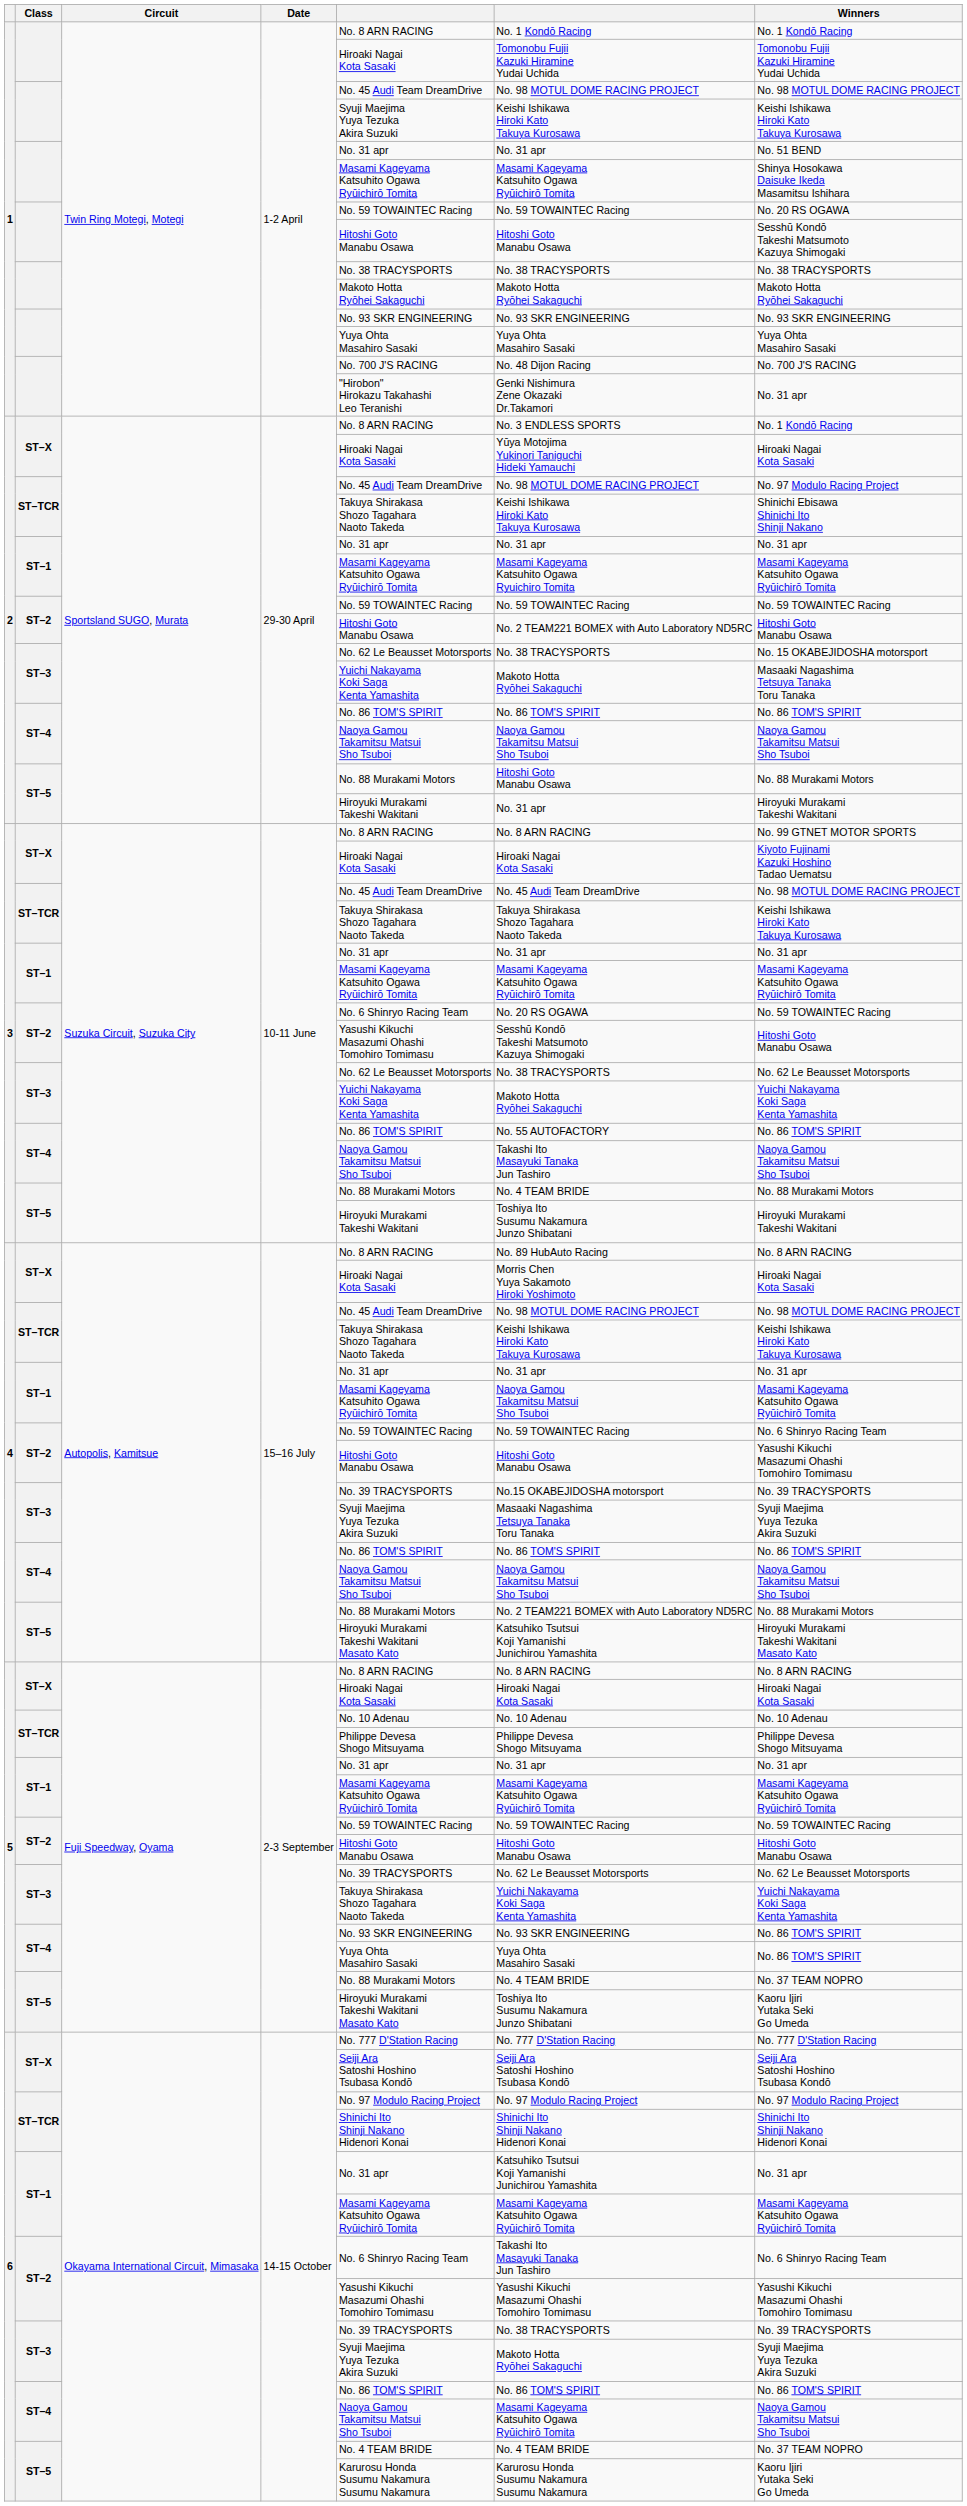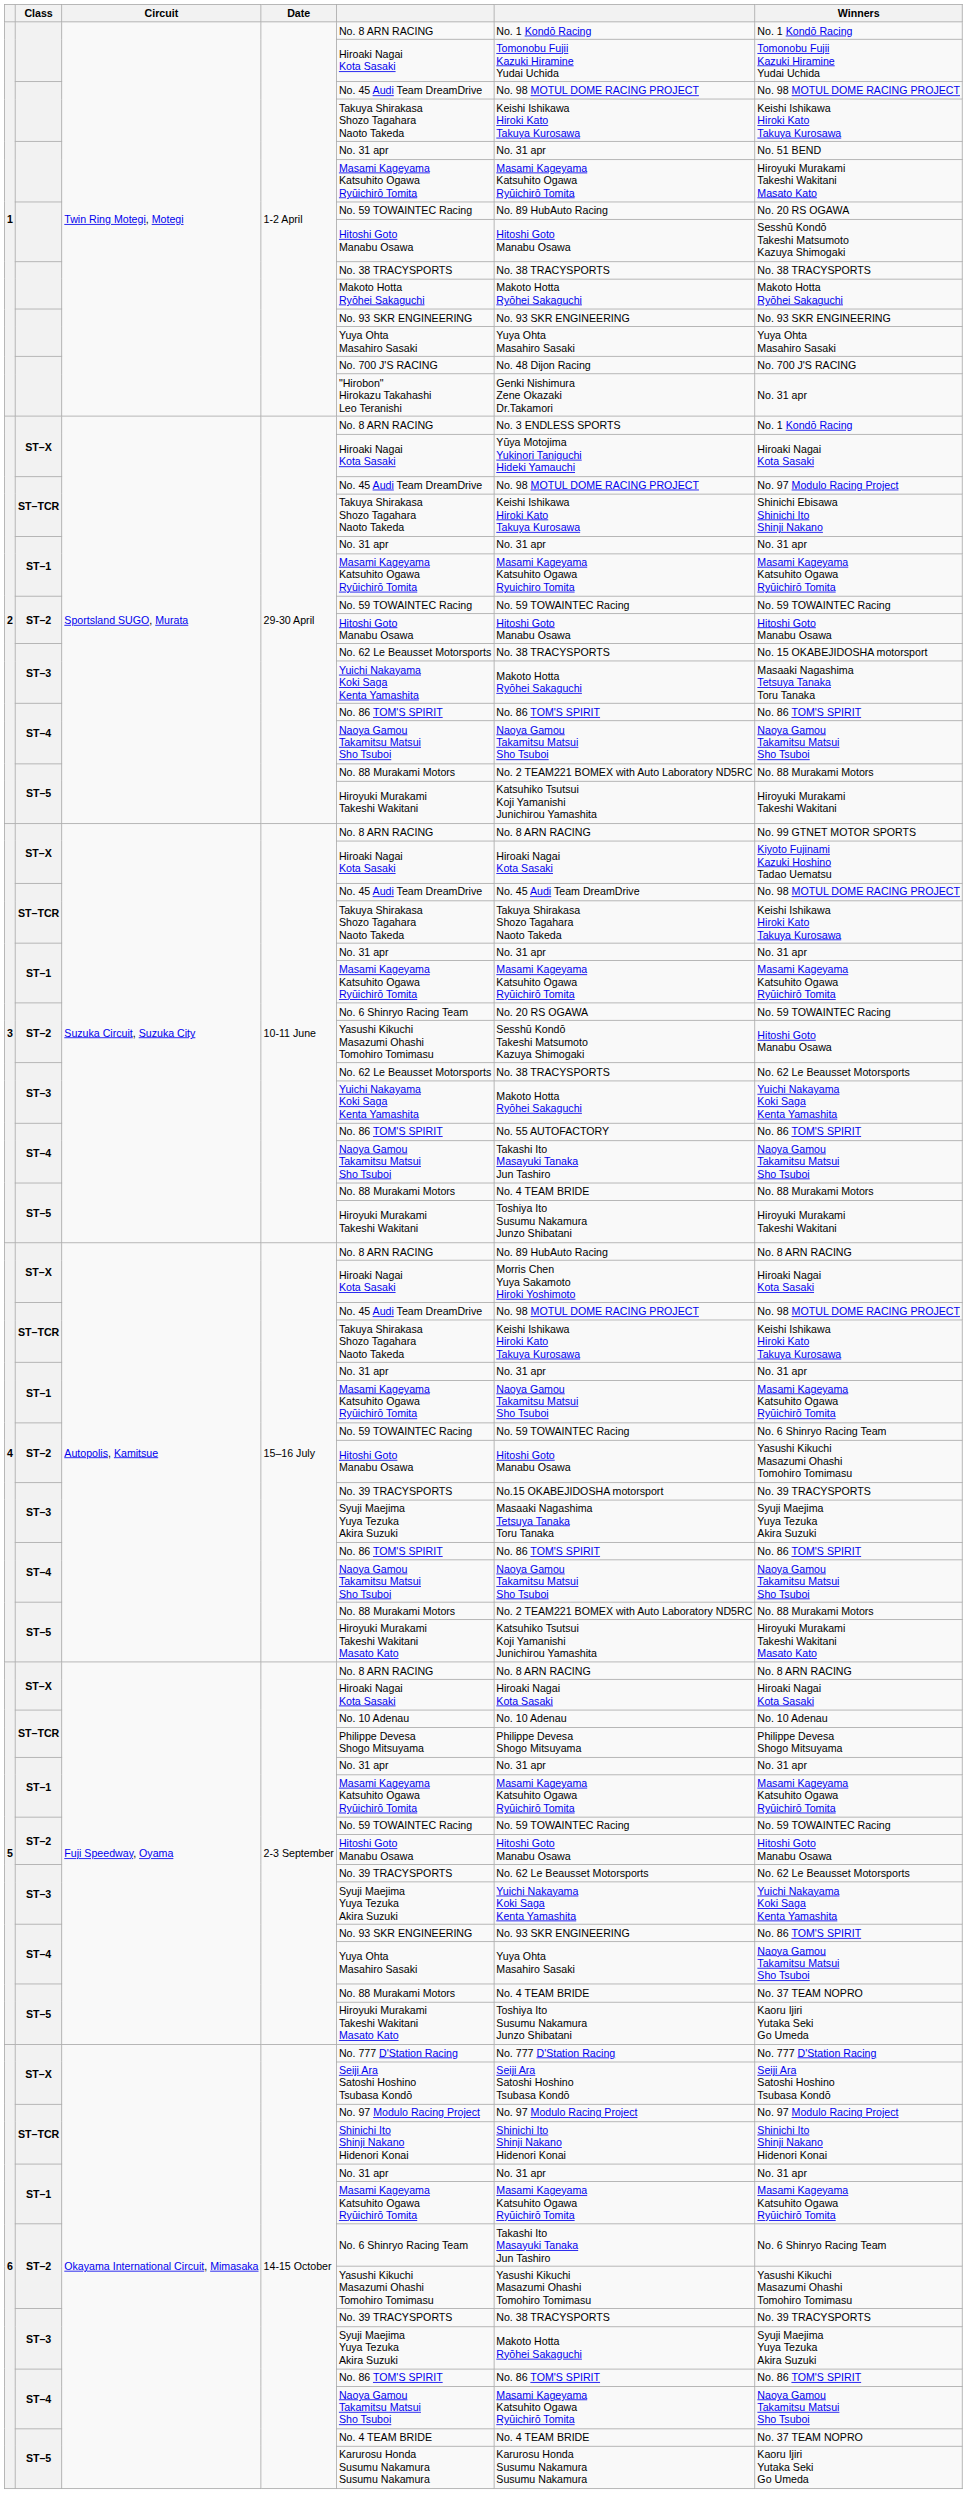(372, 120) Syuji Maejima Yuya Tezuka Akira Suzuki -> (381, 120) Takuya Shirakasa Shozo Tagahara Naoto Takeda
(803, 180) Shinya Hosokawa Daisuke Ikeda Masamitsu Ishihara -> (801, 180) Hiroyuki Murakami Takeshi Wakitani Masato Kato
(563, 210) No. 59 TOWAINTEC Racing -> (552, 210) No. 89 HubAuto Racing
(624, 628) No. 2 TEAM221 BOMEX with Auto Laboratory ND5RC -> (533, 628) Hitoshi Goto Manabu Osawa
(533, 778) Hitoshi Goto Manabu Osawa -> (624, 772) No. 2 TEAM221 BOMEX with Auto Laboratory ND5RC
(521, 808) No. 31 apr -> (547, 802) Katsuhiko Tsutsui Koji Yamanishi Junichirou Yamashita
(381, 1903) Takuya Shirakasa Shozo Tagahara Naoto Takeda -> (372, 1903) Syuji Maejima Yuya Tezuka Akira Suzuki
(809, 1957) No. 86 TOM'S SPIRIT -> (798, 1963) Naoya Gamou Takamitsu Matsui Sho Tsuboi
(547, 2173) Katsuhiko Tsutsui Koji Yamanishi Junichirou Yamashita -> (521, 2173) No. 31 apr
